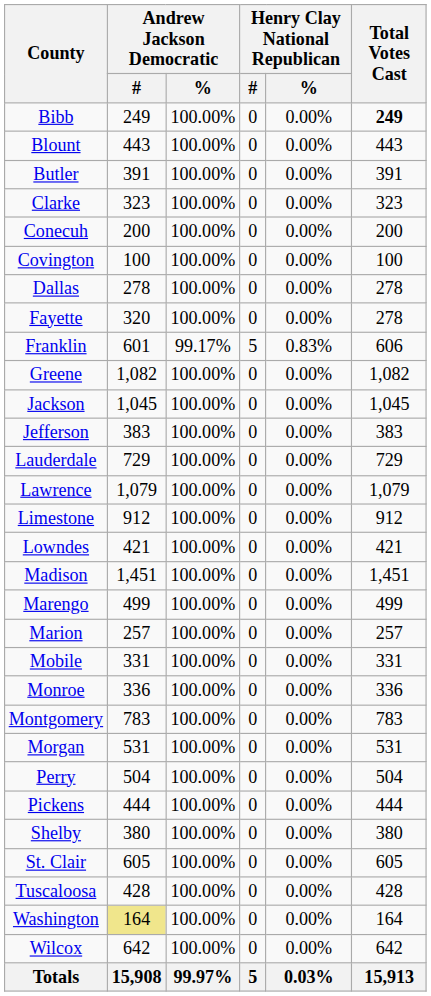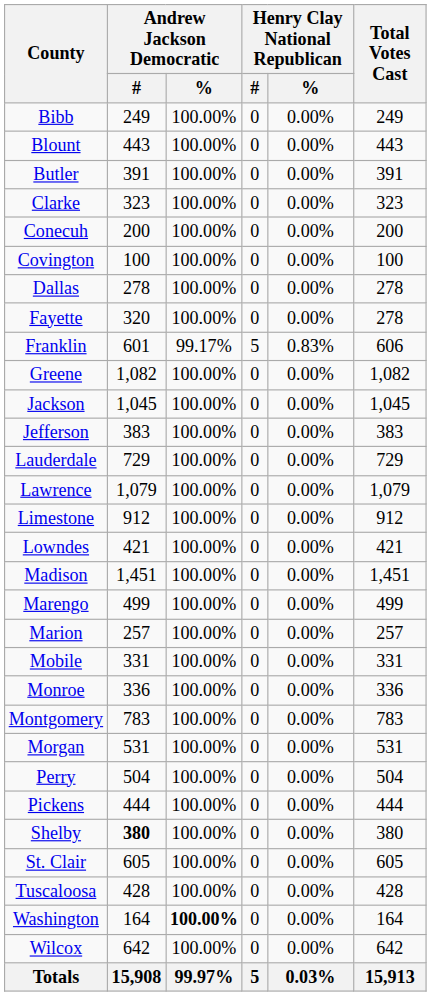(389, 116) bold -> (390, 116) normal
(137, 833) normal -> (136, 833) bold
(137, 919) khaki background -> (136, 919) no background
(203, 919) normal -> (204, 919) bold
